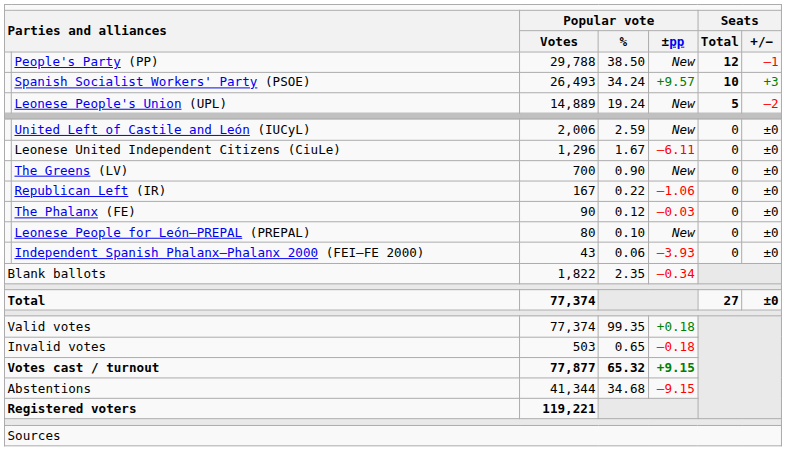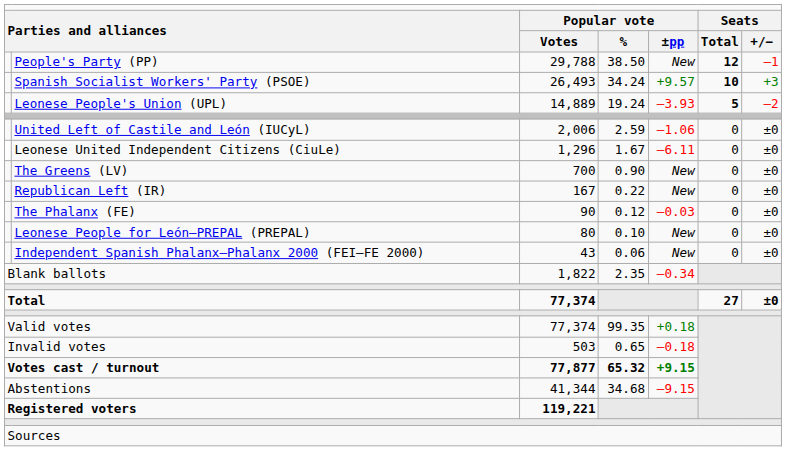(683, 103) New -> (676, 103) –3.93
(683, 130) New -> (676, 130) –1.06
(676, 191) –1.06 -> (683, 191) New
(676, 253) –3.93 -> (683, 253) New
